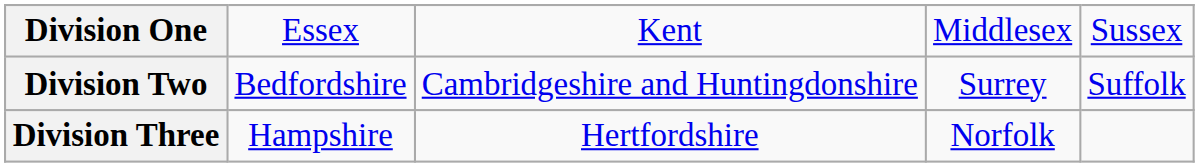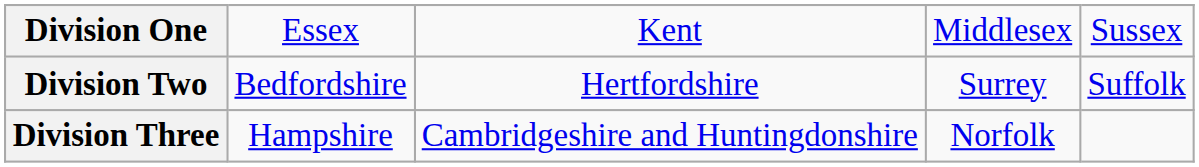(670, 82) Cambridgeshire and Huntingdonshire -> (670, 82) Hertfordshire
(670, 135) Hertfordshire -> (670, 135) Cambridgeshire and Huntingdonshire
